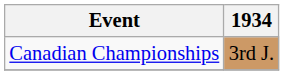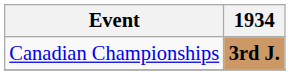(251, 53) normal -> (254, 53) bold
